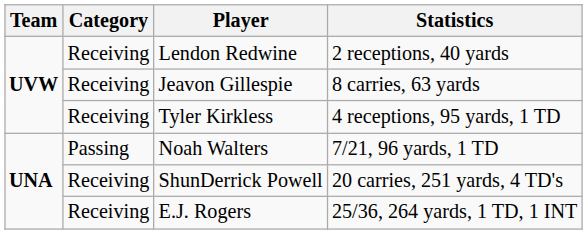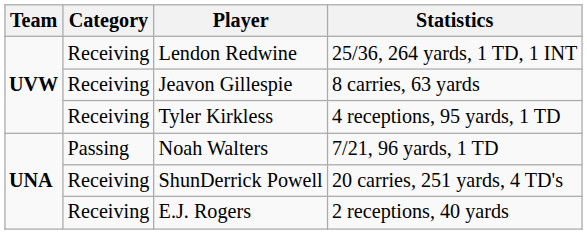(420, 52) 2 receptions, 40 yards -> (455, 52) 25/36, 264 yards, 1 TD, 1 INT
(455, 212) 25/36, 264 yards, 1 TD, 1 INT -> (420, 212) 2 receptions, 40 yards
